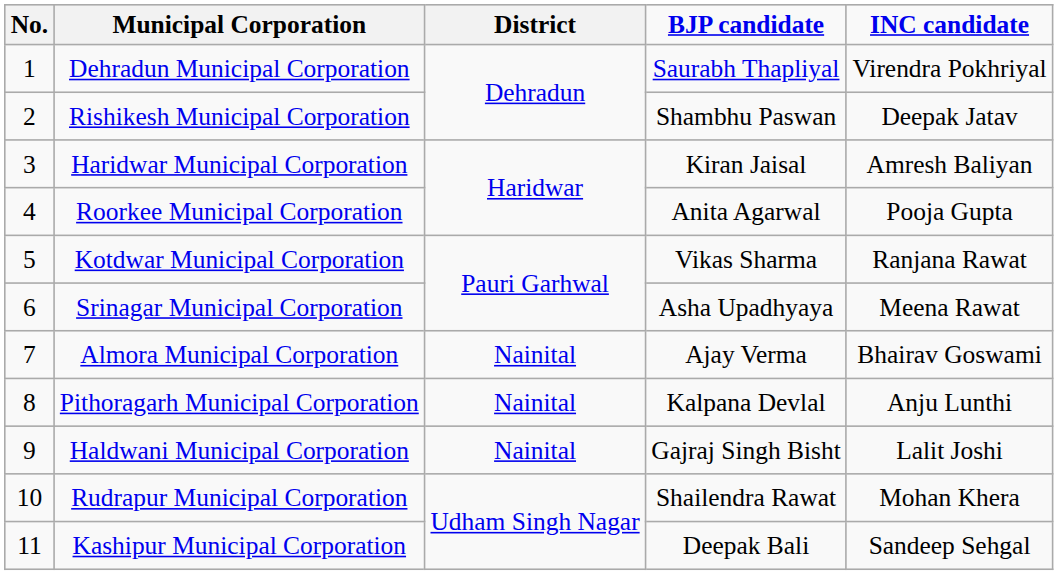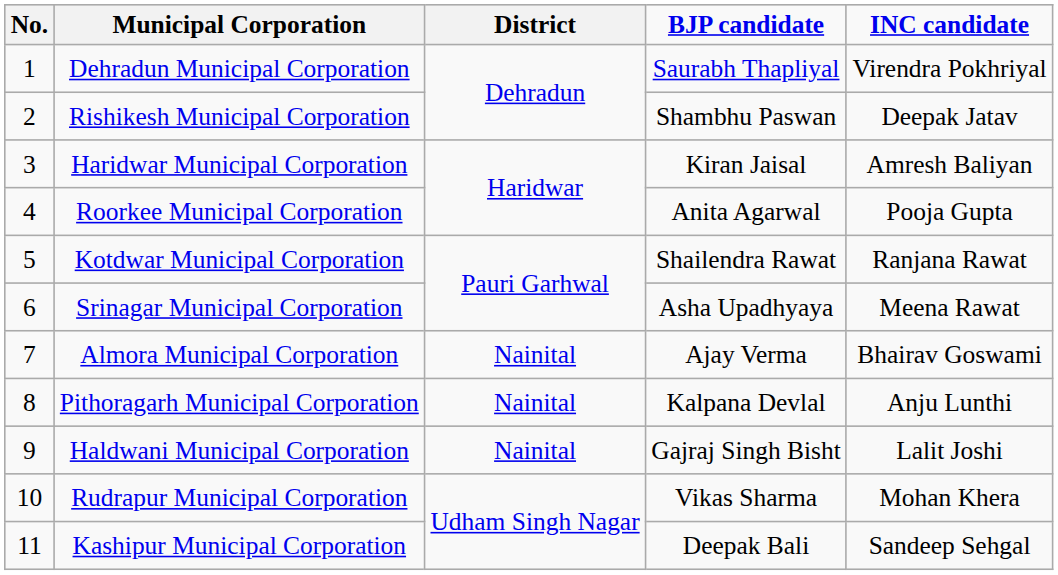(746, 259) Vikas Sharma -> (746, 259) Shailendra Rawat
(746, 497) Shailendra Rawat -> (746, 497) Vikas Sharma
